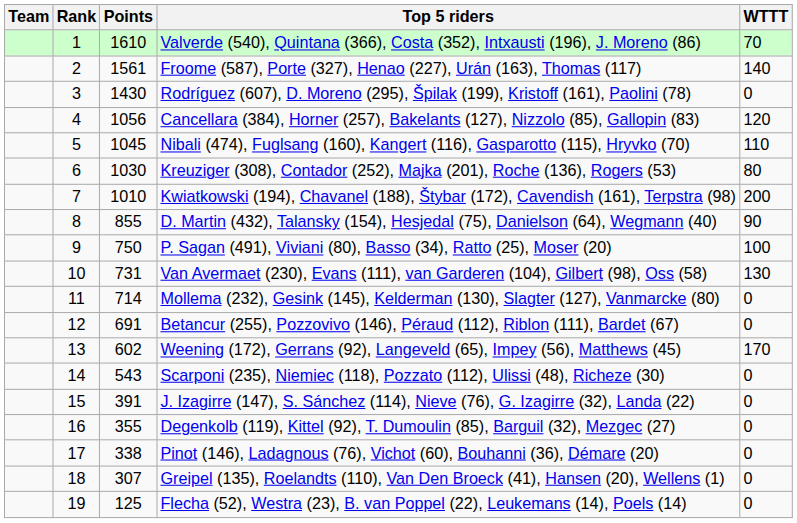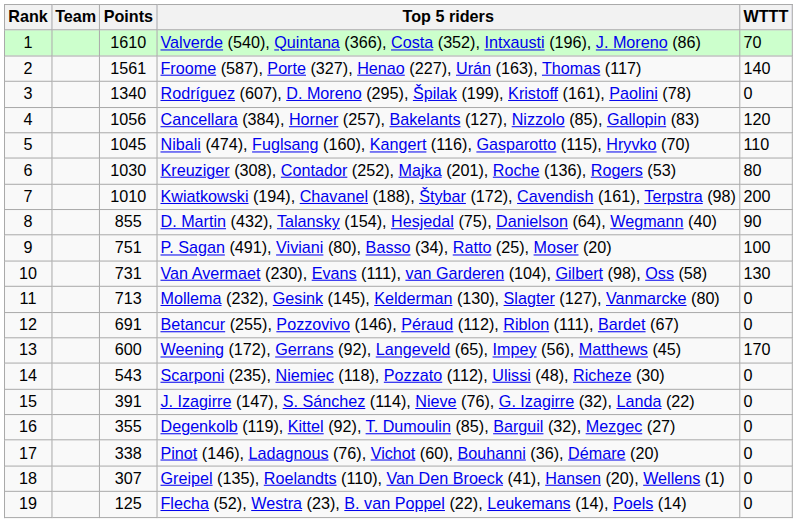columns swapped: (76, 17) <-> (29, 17)
(128, 94) 1430 -> (128, 94) 1340
(128, 247) 750 -> (128, 247) 751
(128, 299) 714 -> (128, 299) 713
(128, 350) 602 -> (128, 350) 600
